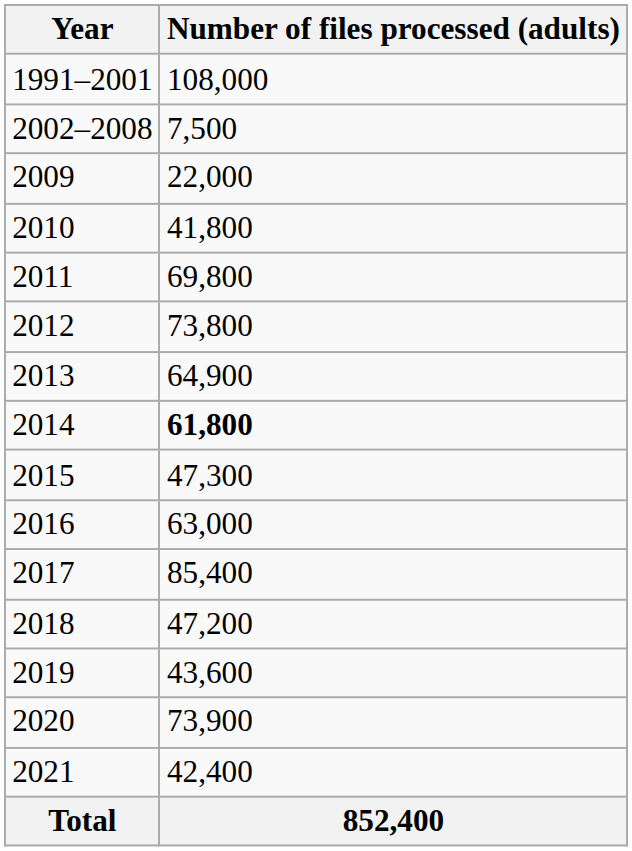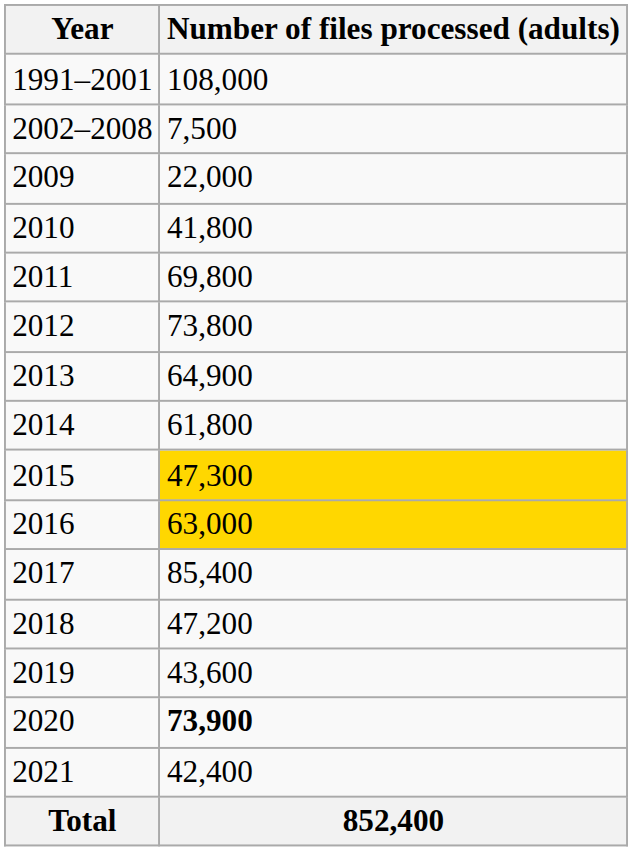(210, 425) bold -> (210, 425) normal
(210, 474) no background -> (210, 474) gold background
(210, 524) no background -> (210, 524) gold background
(210, 721) normal -> (210, 721) bold
